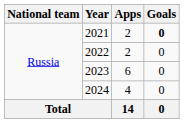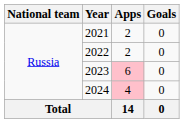(161, 33) bold -> (161, 33) normal
(128, 71) no background -> (128, 71) pink background
(128, 90) no background -> (128, 90) pink background
